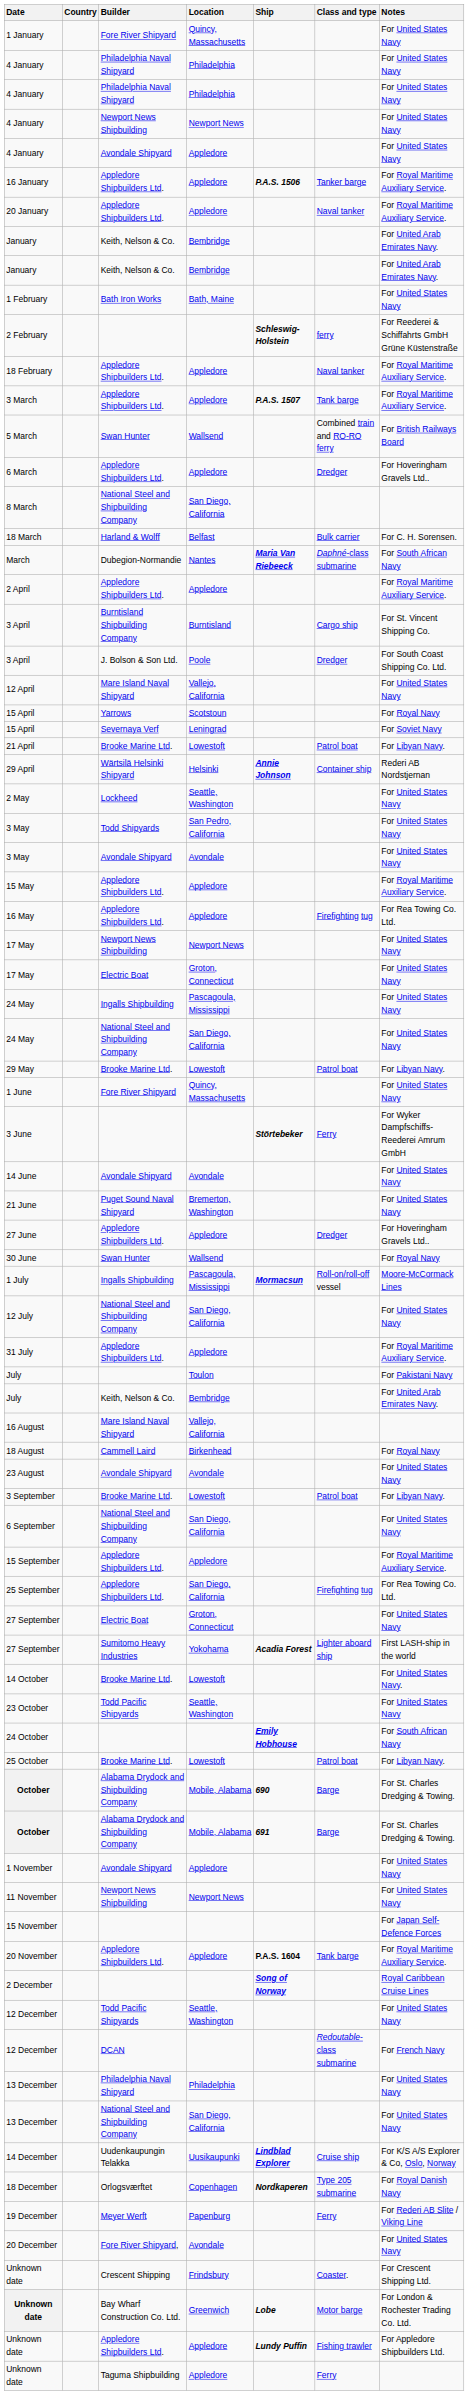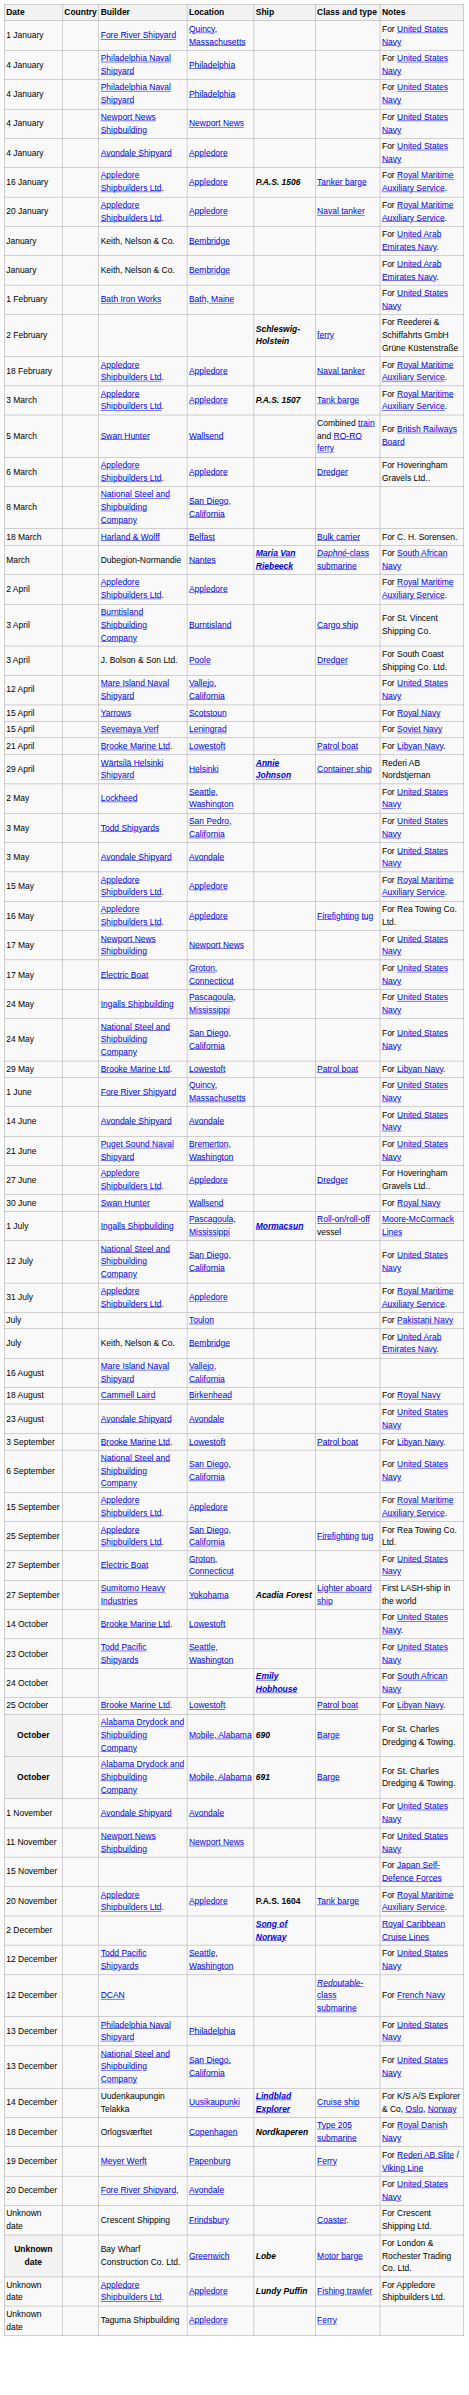- row: (19, 1134)
(208, 1868) Appledore -> (207, 1813) Avondale
